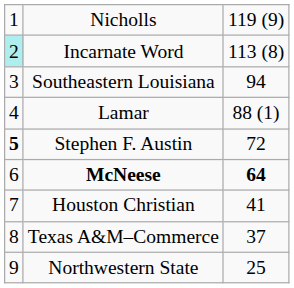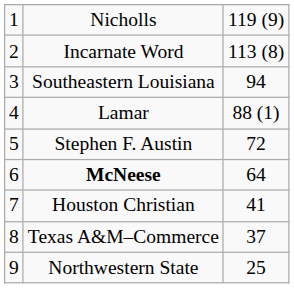(14, 50) paleturquoise background -> (14, 50) no background
(14, 143) bold -> (14, 143) normal
(256, 174) bold -> (256, 174) normal
